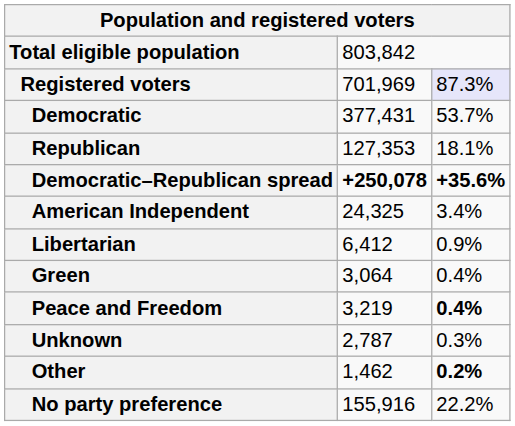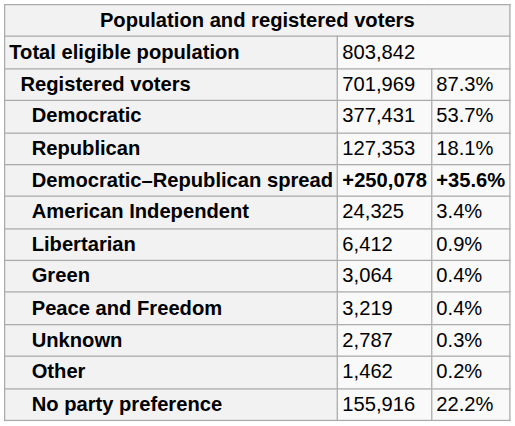(465, 84) lavender background -> (465, 84) no background
(459, 308) bold -> (459, 308) normal
(459, 372) bold -> (459, 372) normal
